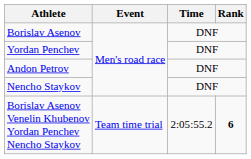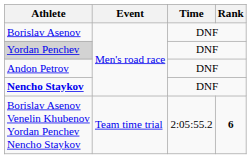(43, 50) no background -> (43, 50) lightgrey background
(44, 87) normal -> (45, 87) bold
